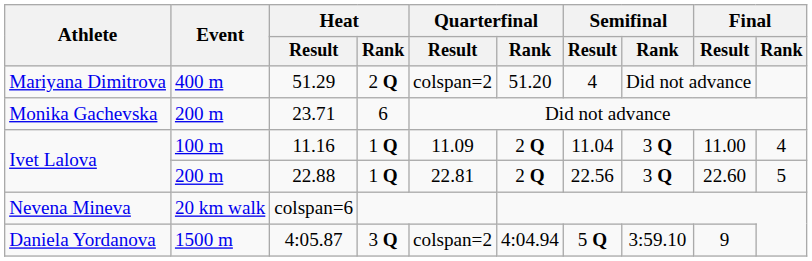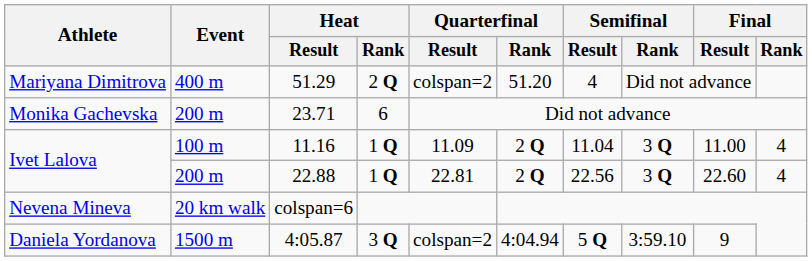(781, 176) 5 -> (781, 176) 4
